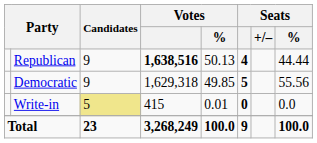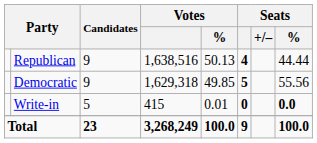(171, 60) bold -> (171, 60) normal
(87, 105) khaki background -> (87, 105) no background
(287, 105) normal -> (287, 105) bold
